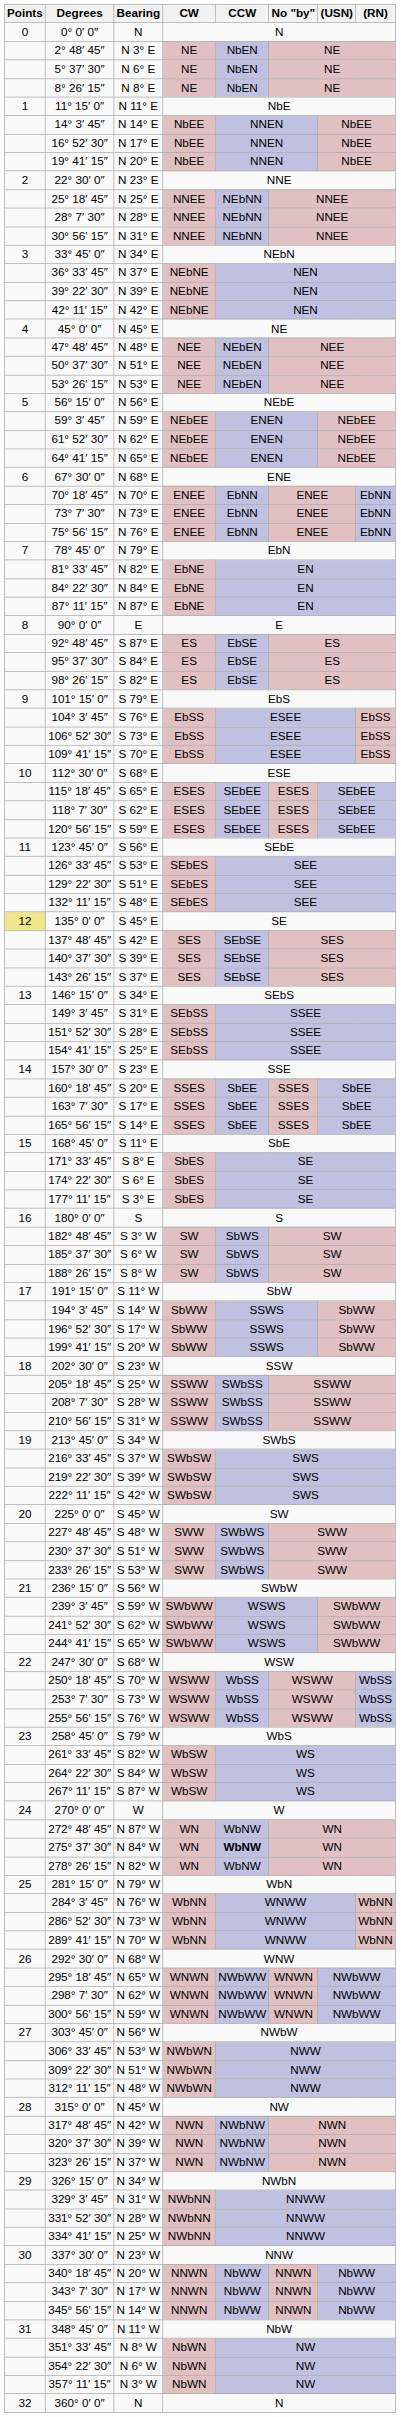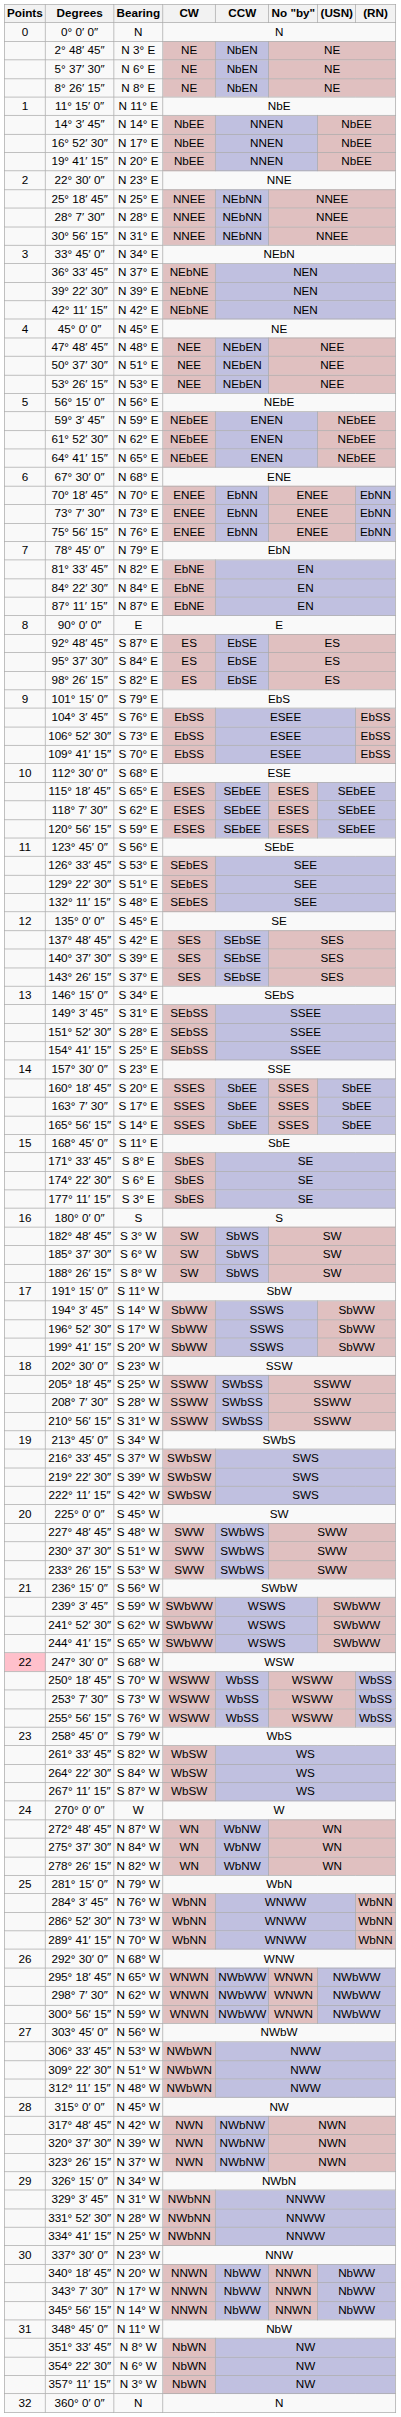(25, 921) khaki background -> (25, 921) no background
(25, 1662) no background -> (25, 1662) pink background
(242, 1847) bold -> (242, 1847) normal
